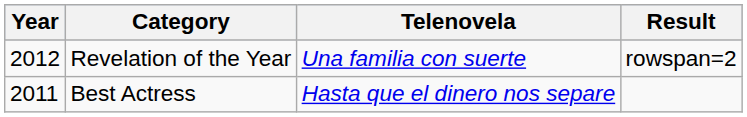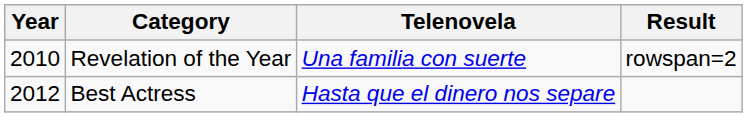(35, 58) 2012 -> (35, 58) 2010
(34, 93) 2011 -> (35, 93) 2012
